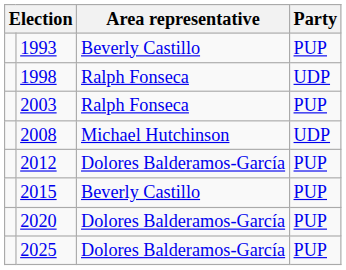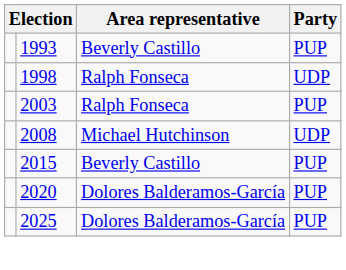- row: (38, 163)
